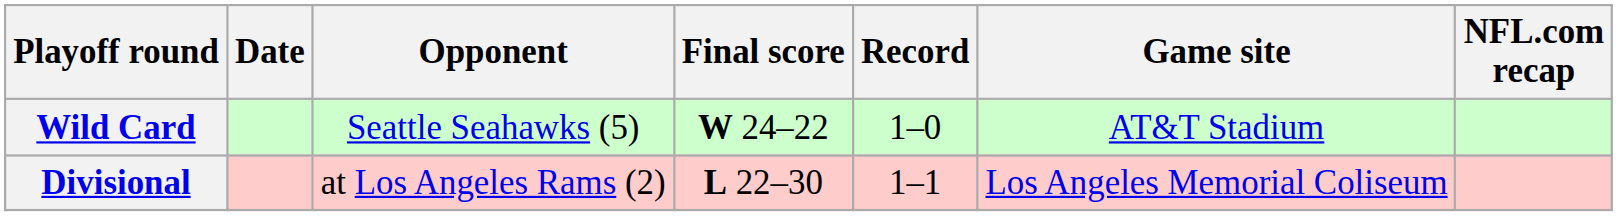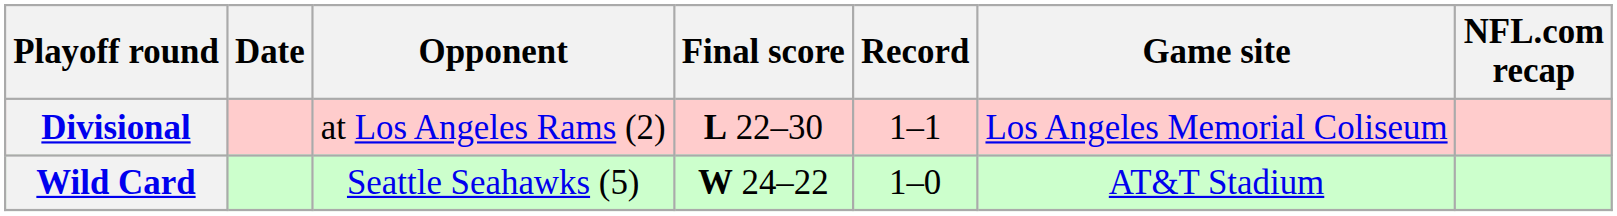rows swapped: (116, 126) <-> (116, 182)
